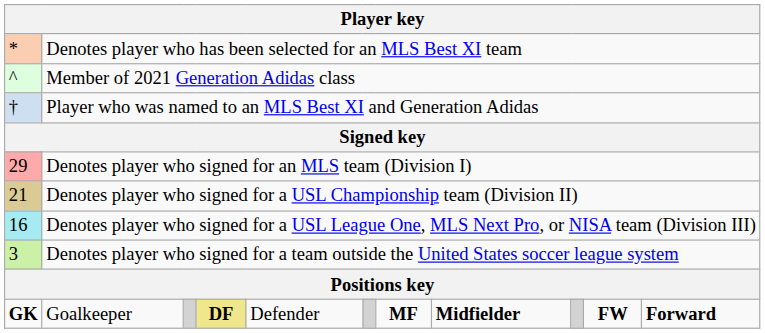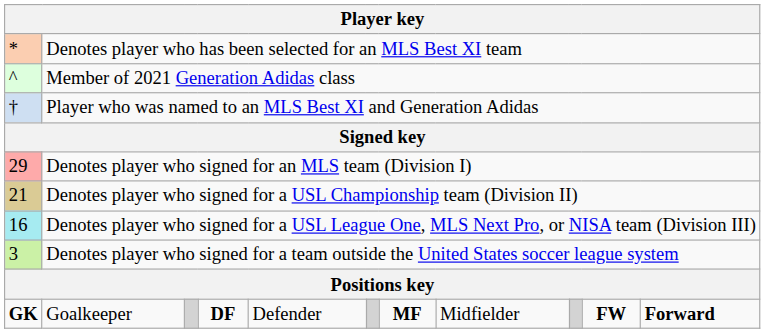(221, 313) khaki background -> (223, 313) no background
(478, 313) bold -> (480, 313) normal
